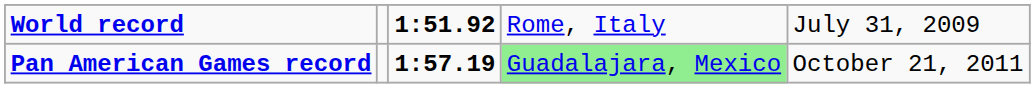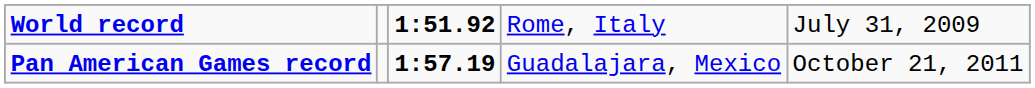(644, 64) lightgreen background -> (644, 64) no background
